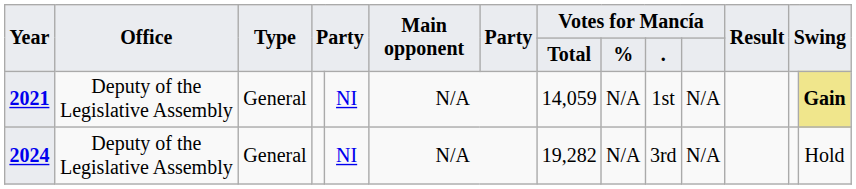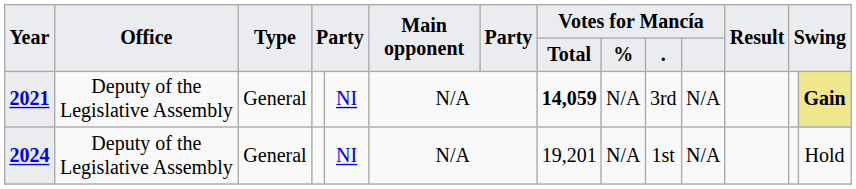(569, 99) normal -> (569, 99) bold
(663, 99) 1st -> (663, 99) 3rd
(569, 155) 19,282 -> (569, 155) 19,201
(663, 155) 3rd -> (663, 155) 1st
